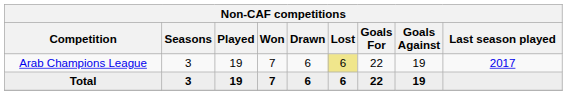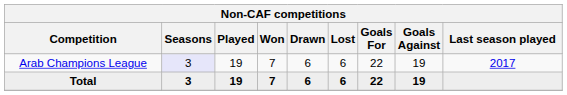(188, 63) no background -> (188, 63) lavender background
(343, 63) khaki background -> (343, 63) no background
